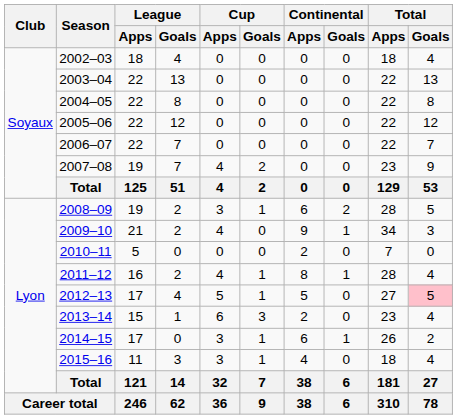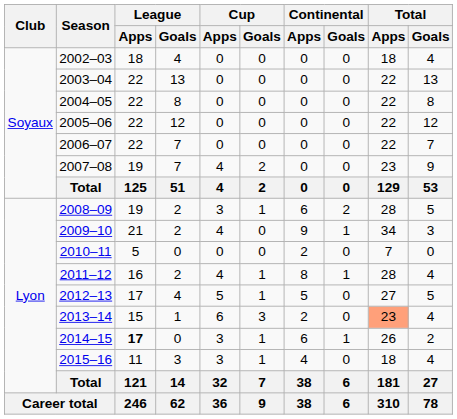(431, 295) pink background -> (431, 295) no background
(388, 317) no background -> (388, 317) lightsalmon background
(135, 338) normal -> (135, 338) bold
